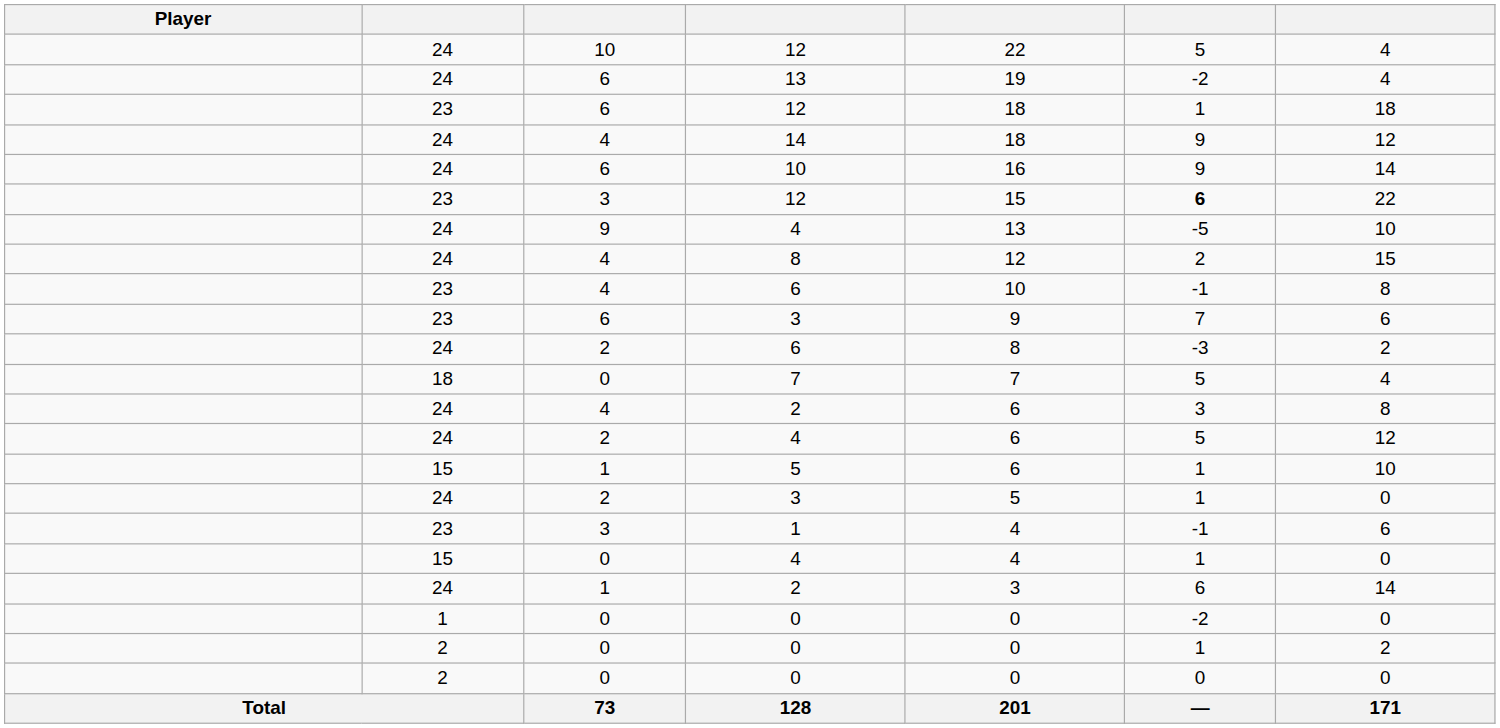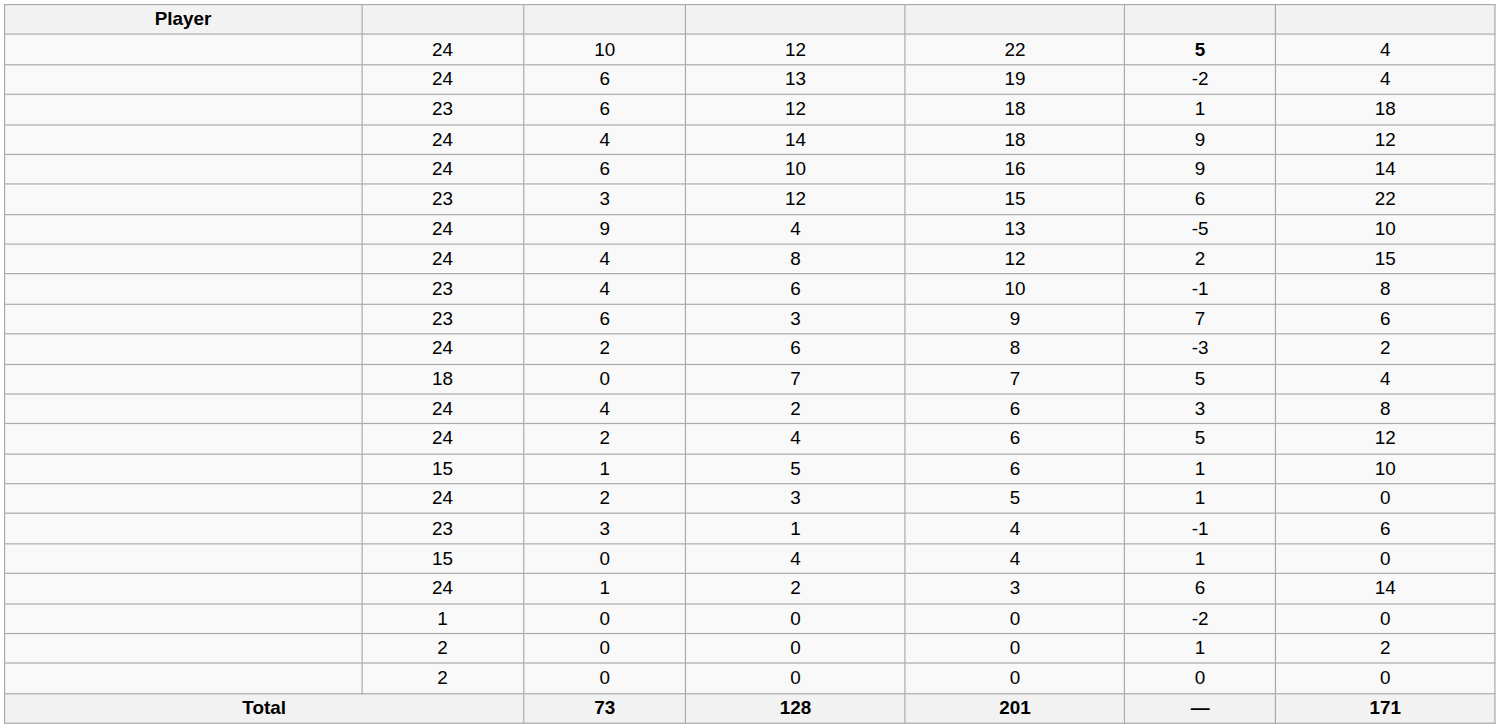(1200, 49) normal -> (1200, 49) bold
(1200, 199) bold -> (1200, 199) normal
